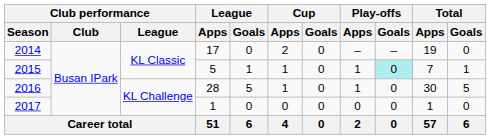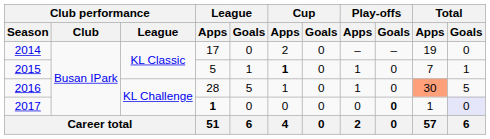(285, 69) normal -> (285, 69) bold
(394, 69) paleturquoise background -> (394, 69) no background
(430, 87) no background -> (430, 87) lightsalmon background
(213, 106) normal -> (213, 106) bold
(394, 106) normal -> (394, 106) bold
(466, 106) no background -> (466, 106) lavender background
